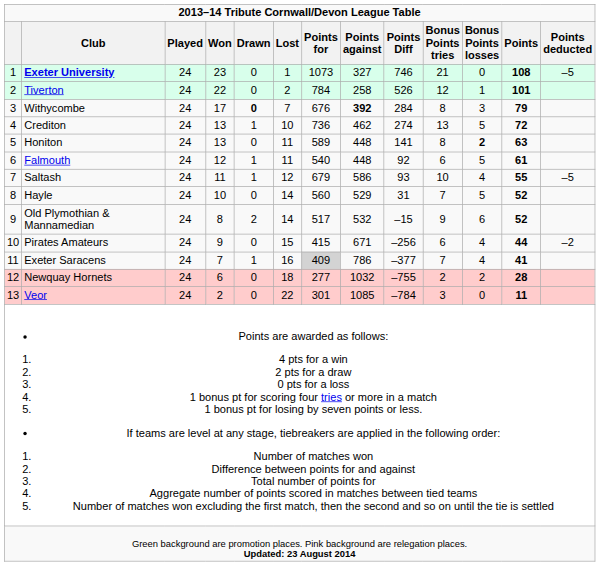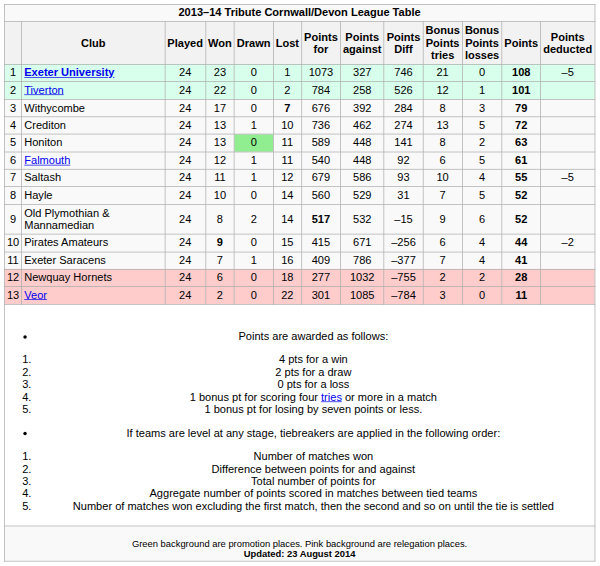(254, 108) bold -> (254, 108) normal
(287, 108) normal -> (287, 108) bold
(362, 108) bold -> (362, 108) normal
(254, 143) no background -> (254, 143) lightgreen background
(482, 143) bold -> (482, 143) normal
(321, 219) normal -> (321, 219) bold
(220, 243) normal -> (220, 243) bold
(321, 260) lightgrey background -> (321, 260) no background
